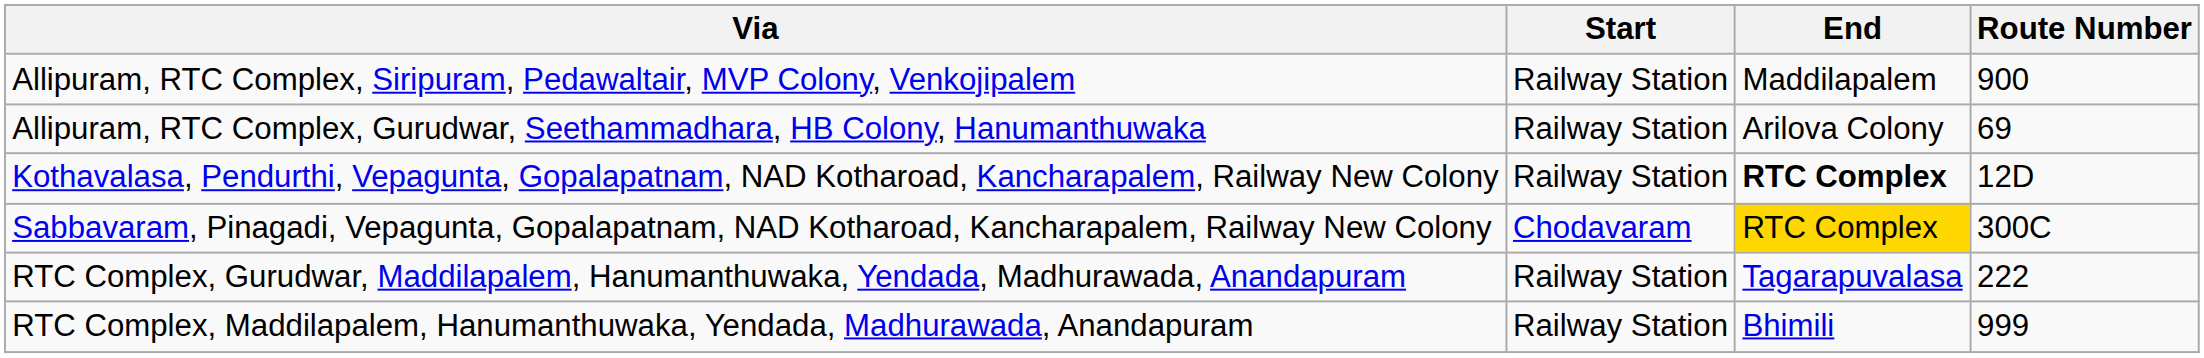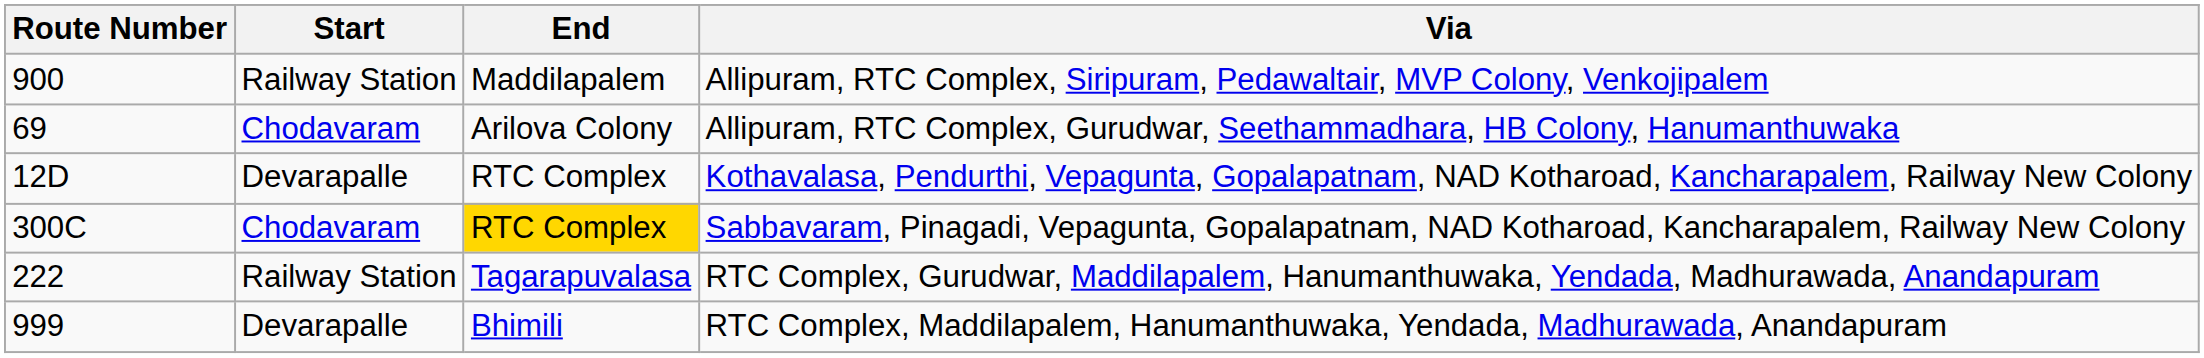columns swapped: (2085, 29) <-> (755, 29)
(1620, 128) Railway Station -> (331, 128) Chodavaram
(1620, 177) Railway Station -> (325, 177) Devarapalle
(1845, 177) bold -> (569, 177) normal
(1620, 326) Railway Station -> (325, 326) Devarapalle
